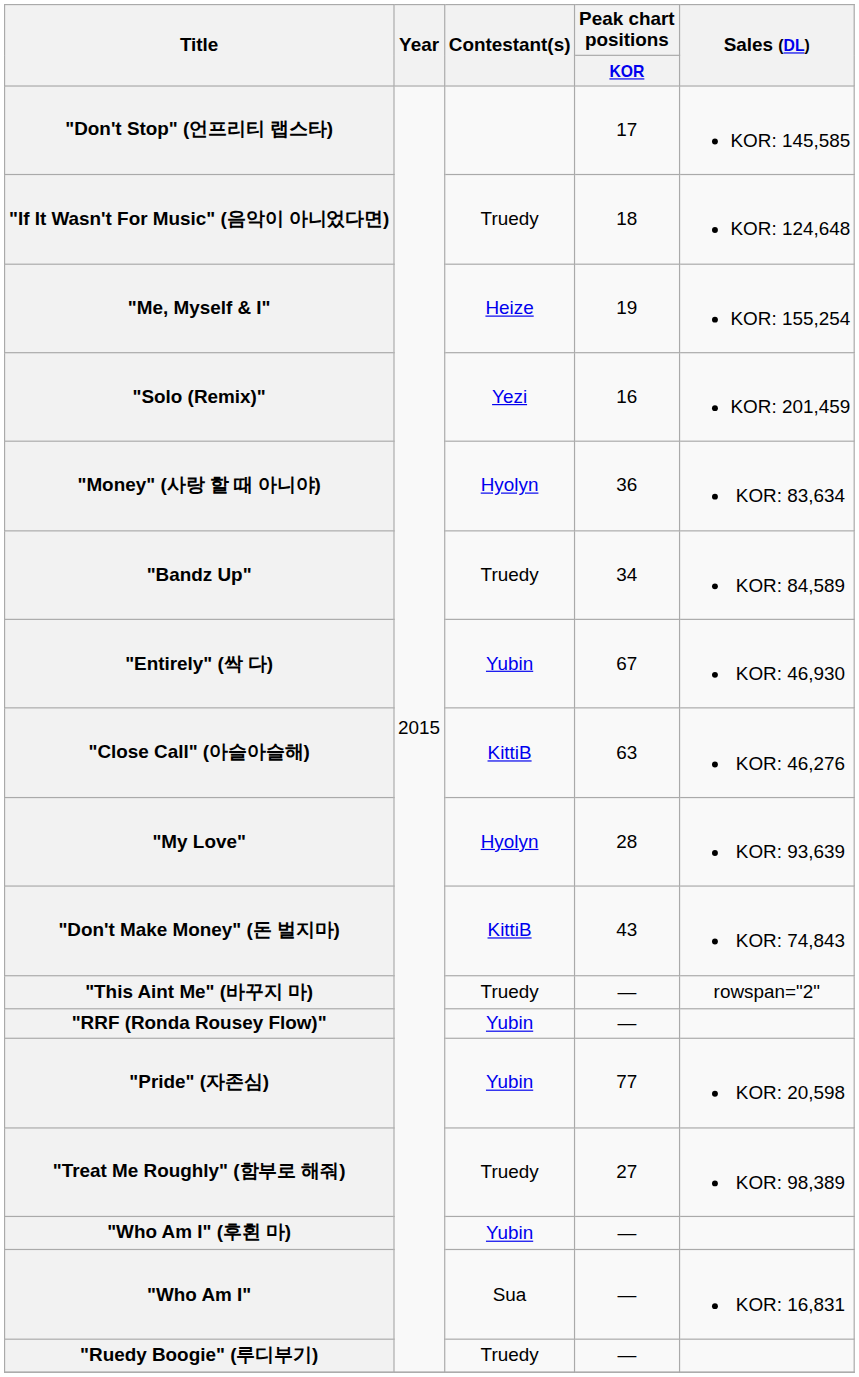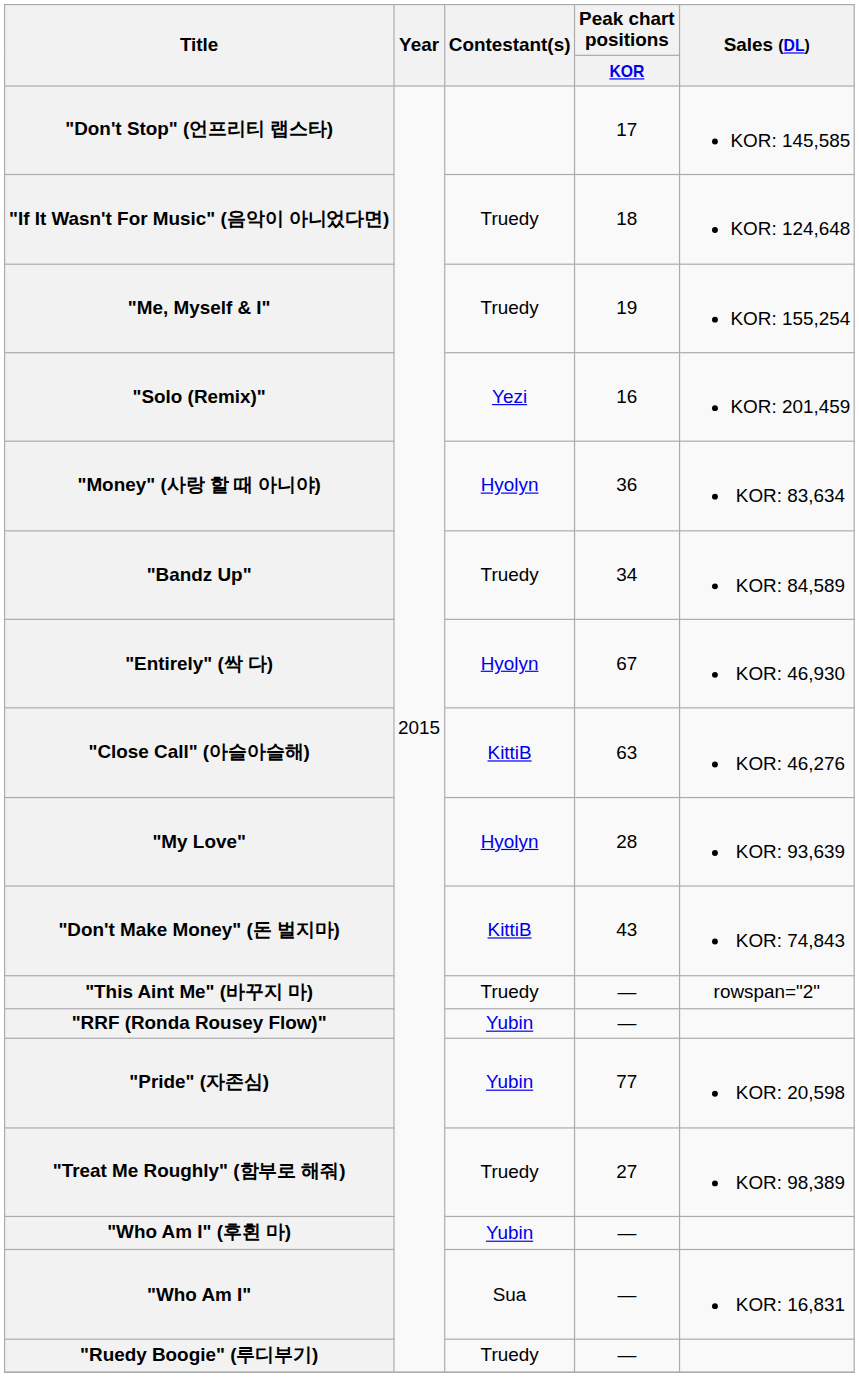(510, 307) Heize -> (510, 307) Truedy
(510, 663) Yubin -> (510, 663) Hyolyn
